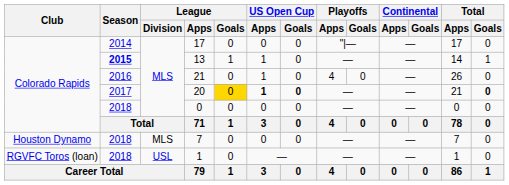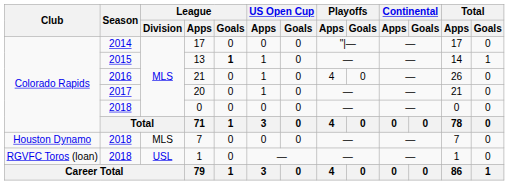(120, 60) bold -> (120, 60) normal
(231, 60) normal -> (231, 60) bold
(231, 92) gold background -> (231, 92) no background
(264, 92) bold -> (264, 92) normal
(298, 92) bold -> (298, 92) normal
(488, 92) bold -> (488, 92) normal
